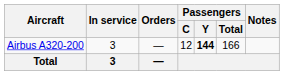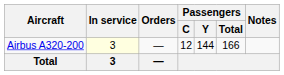(113, 45) no background -> (113, 45) lightyellow background
(205, 45) bold -> (205, 45) normal
